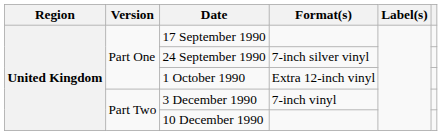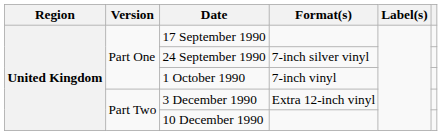(323, 78) Extra 12-inch vinyl -> (304, 78) 7-inch vinyl
(304, 99) 7-inch vinyl -> (323, 99) Extra 12-inch vinyl
